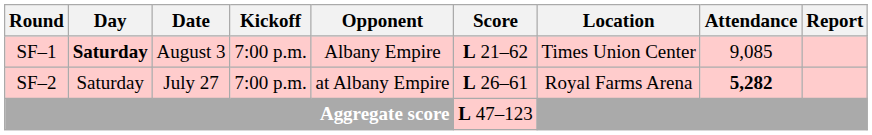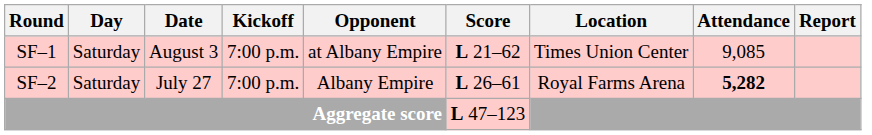(110, 51) bold -> (106, 51) normal
(382, 51) Albany Empire -> (375, 51) at Albany Empire
(382, 83) at Albany Empire -> (375, 83) Albany Empire
